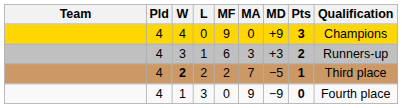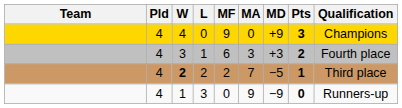(356, 53) Runners-up -> (356, 53) Fourth place
(356, 93) Fourth place -> (356, 93) Runners-up
